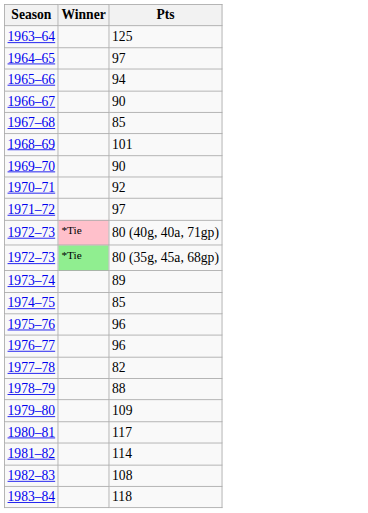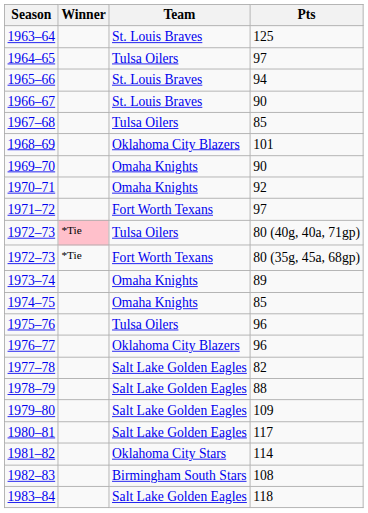+ column: (179, 15)
(72, 255) lightgreen background -> (72, 255) no background
